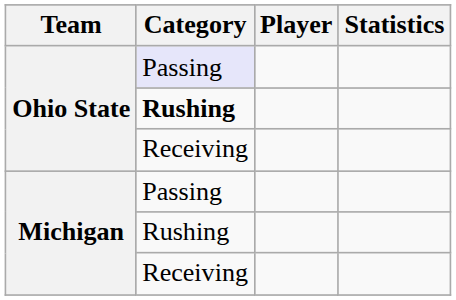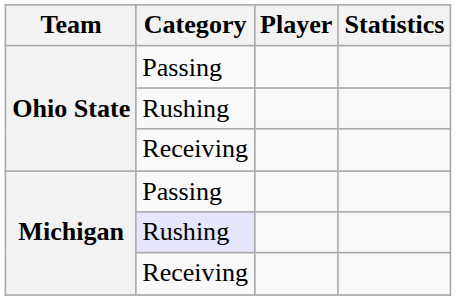(182, 66) lavender background -> (182, 66) no background
(189, 107) bold -> (186, 107) normal
(186, 232) no background -> (186, 232) lavender background
